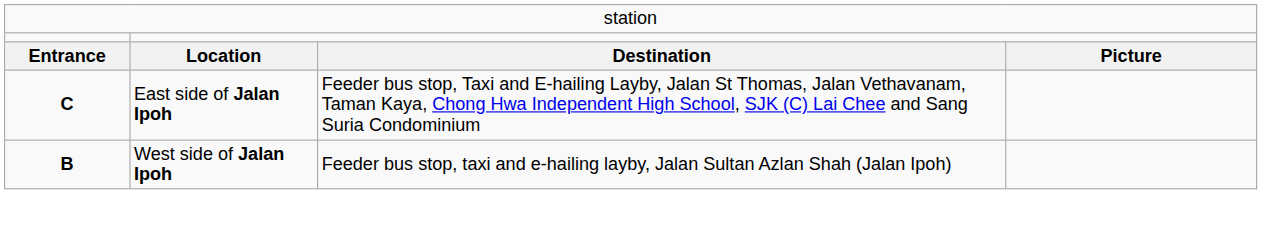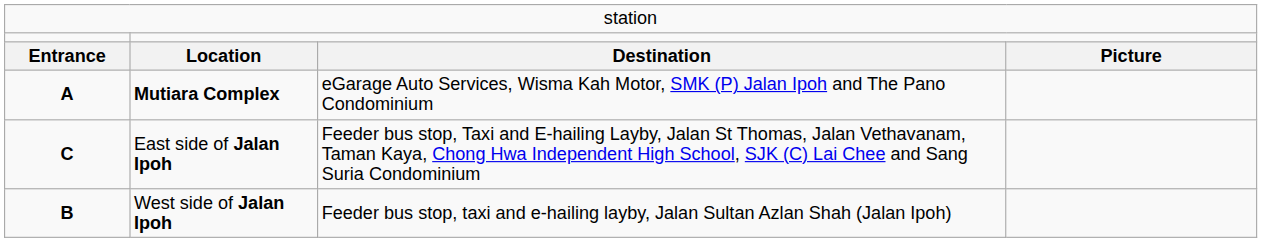+ row: (207, 94)
